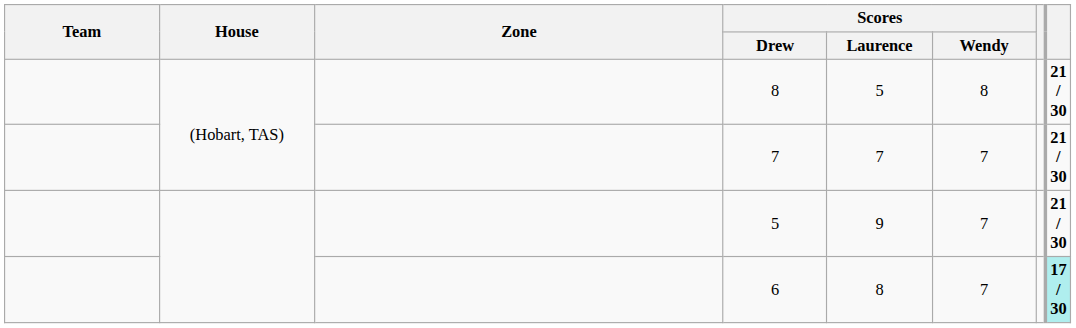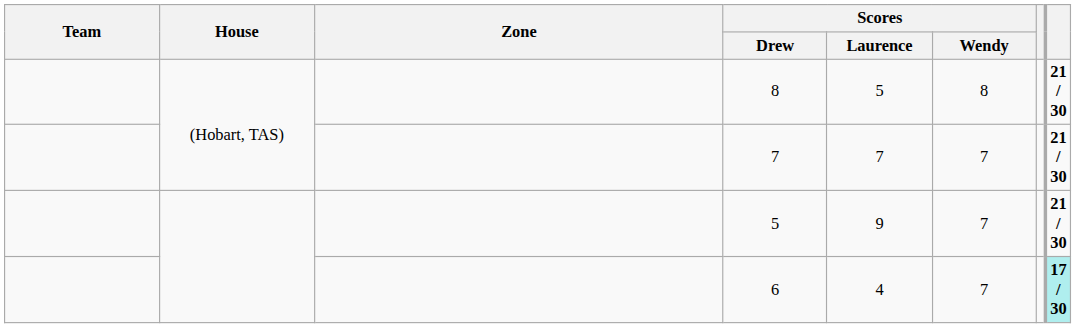(880, 289) 8 -> (880, 289) 4
